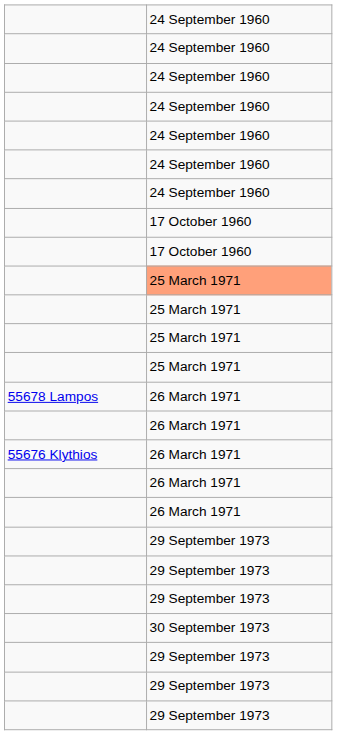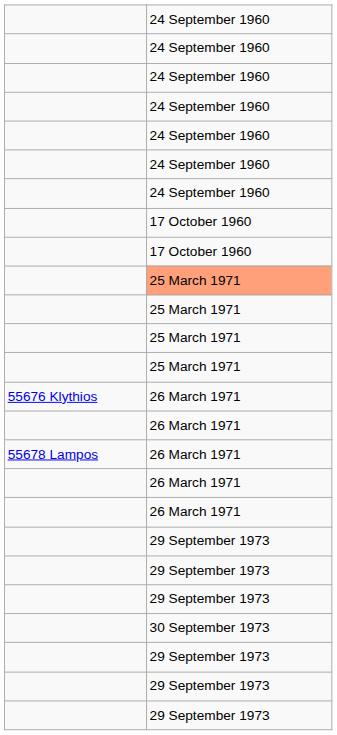(53, 396) 55678 Lampos -> (53, 396) 55676 Klythios
(53, 454) 55676 Klythios -> (53, 454) 55678 Lampos
